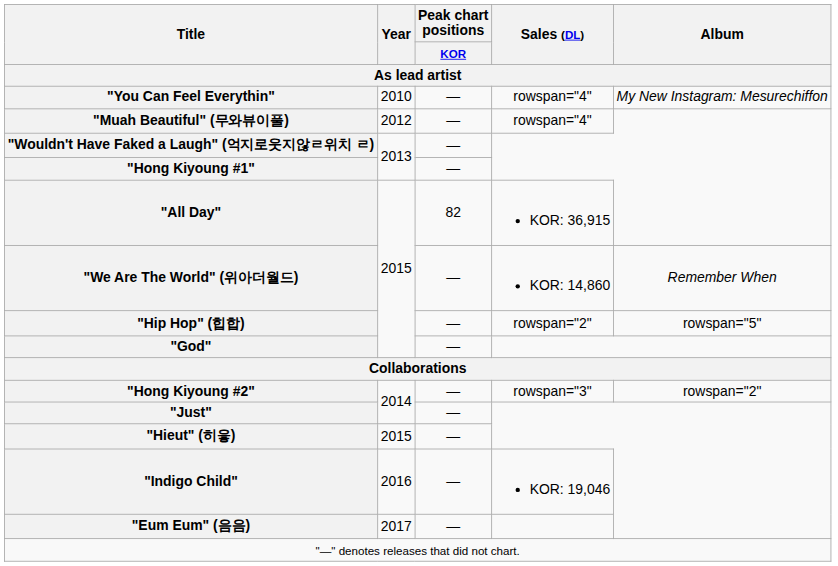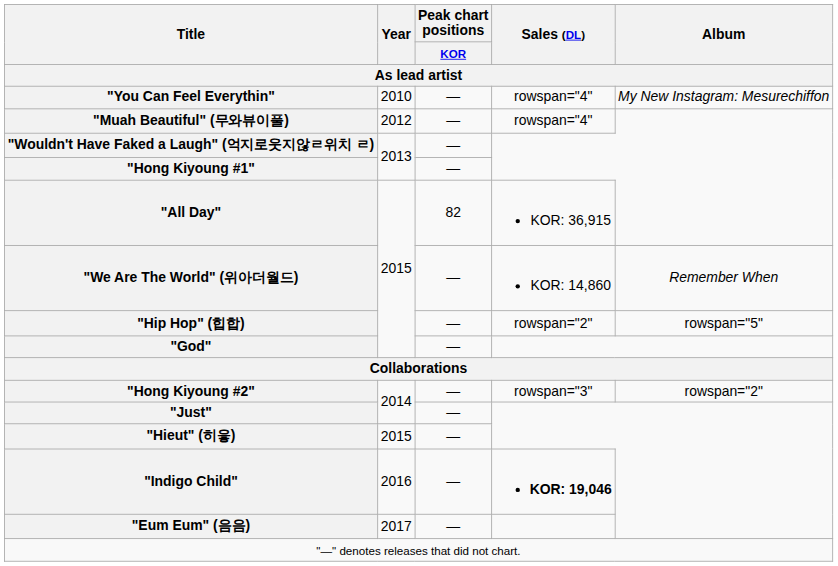(553, 489) normal -> (553, 489) bold
